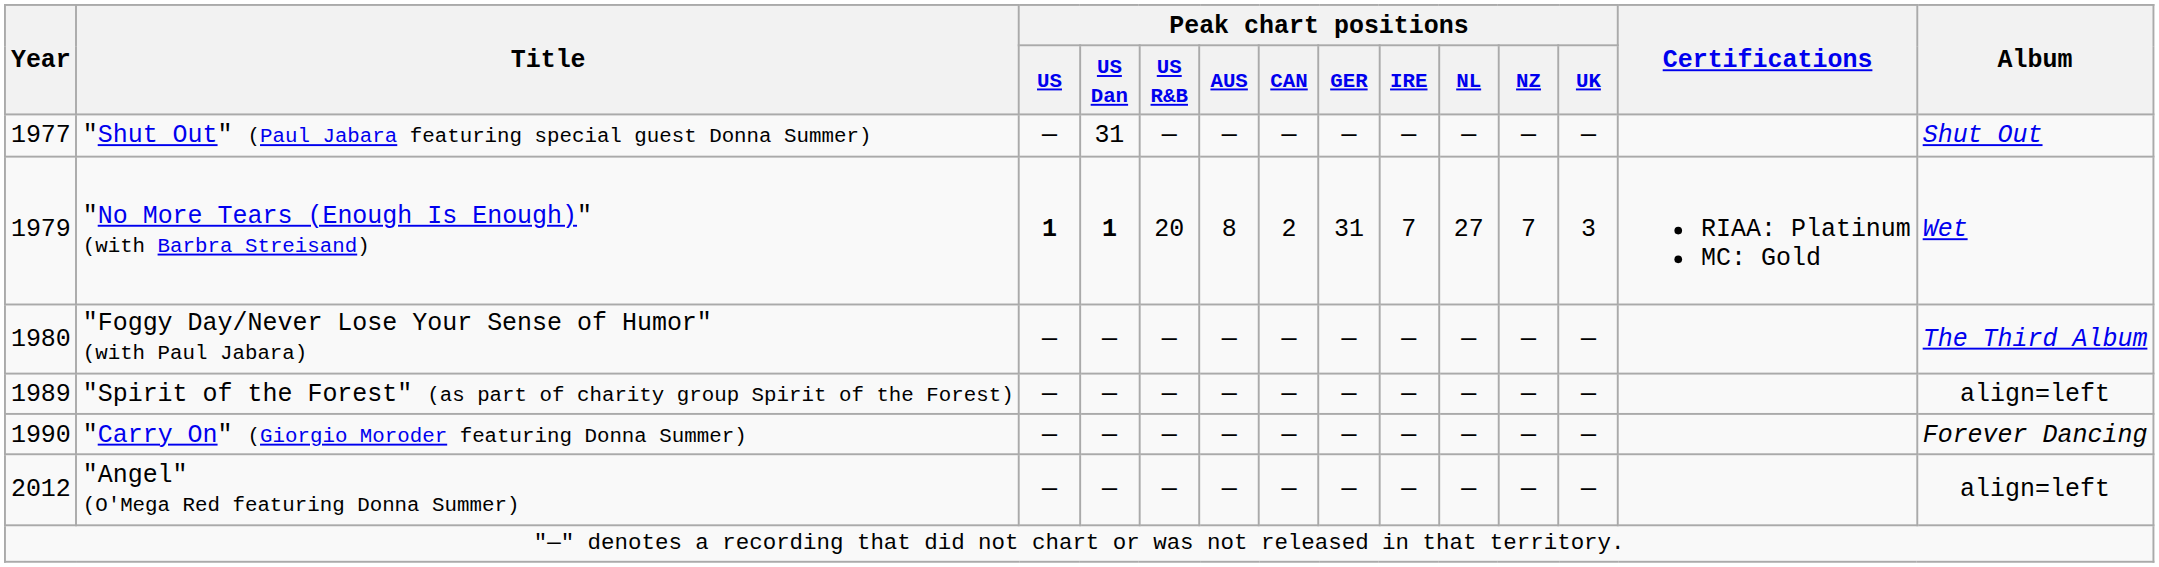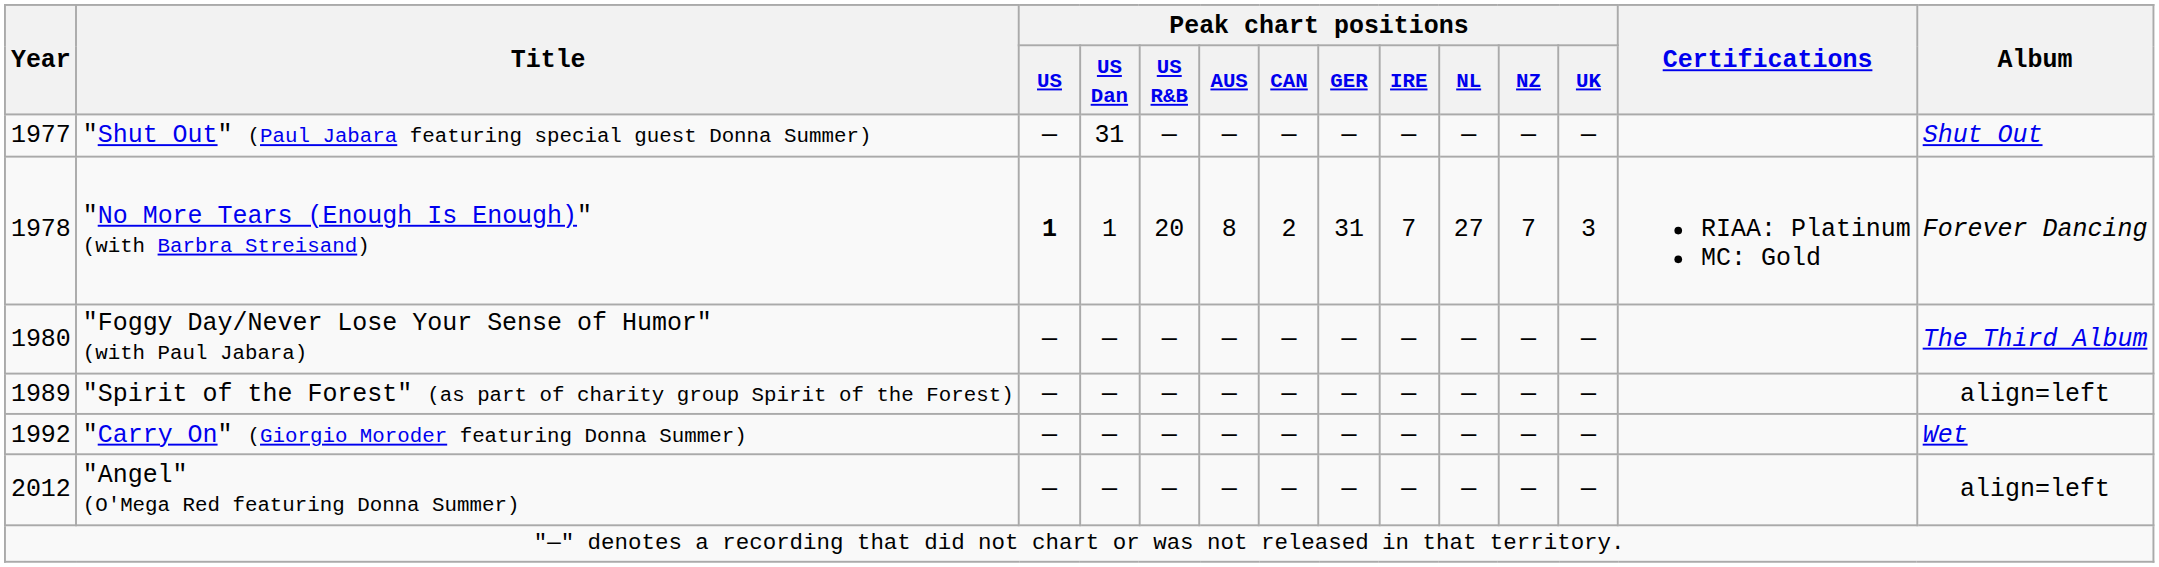(41, 230) 1979 -> (41, 230) 1978
(1109, 230) bold -> (1109, 230) normal
(1945, 230) Wet -> (2035, 230) Forever Dancing
(41, 434) 1990 -> (41, 434) 1992
(2035, 434) Forever Dancing -> (1945, 434) Wet
